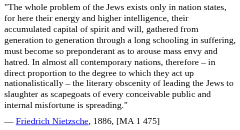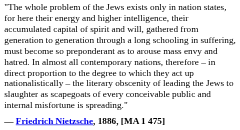(82, 121) normal -> (85, 121) bold
